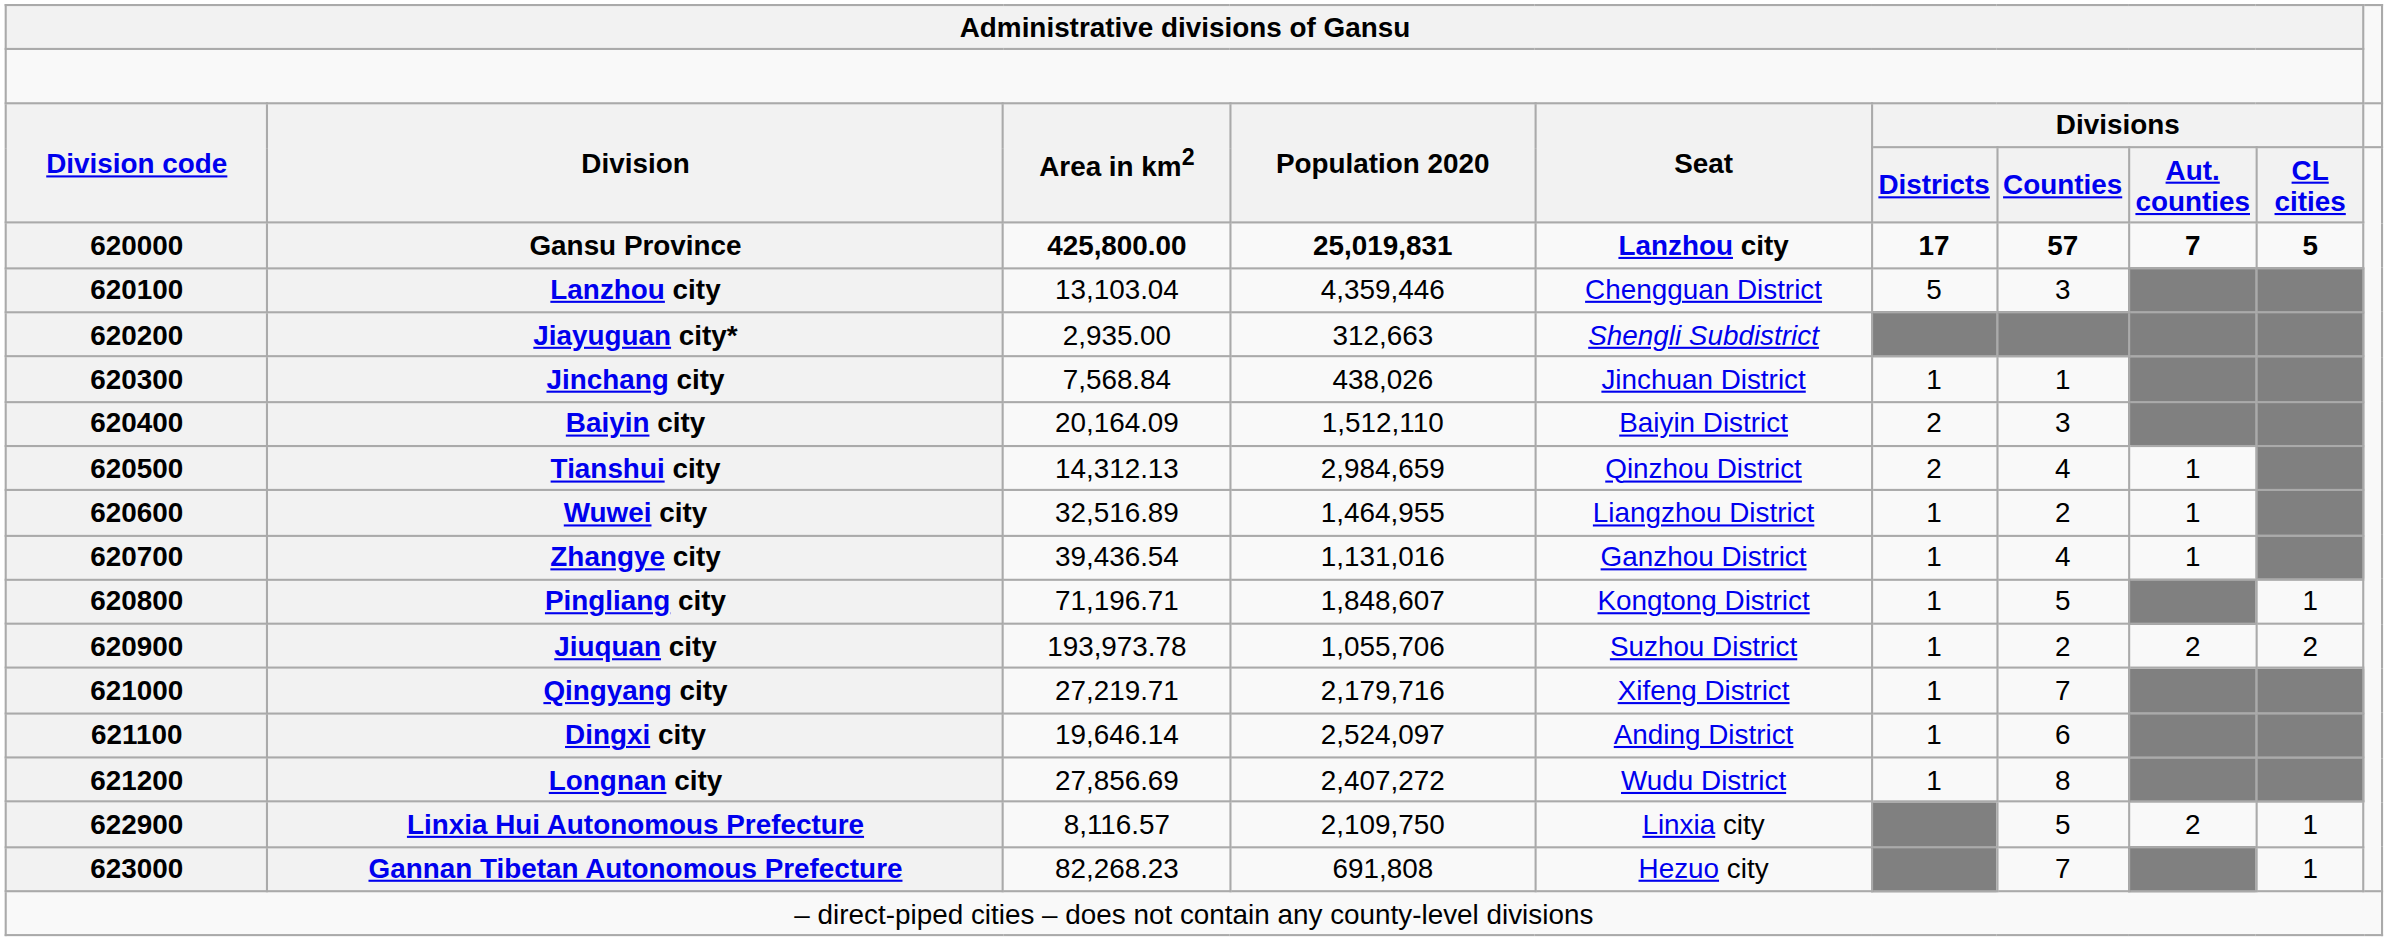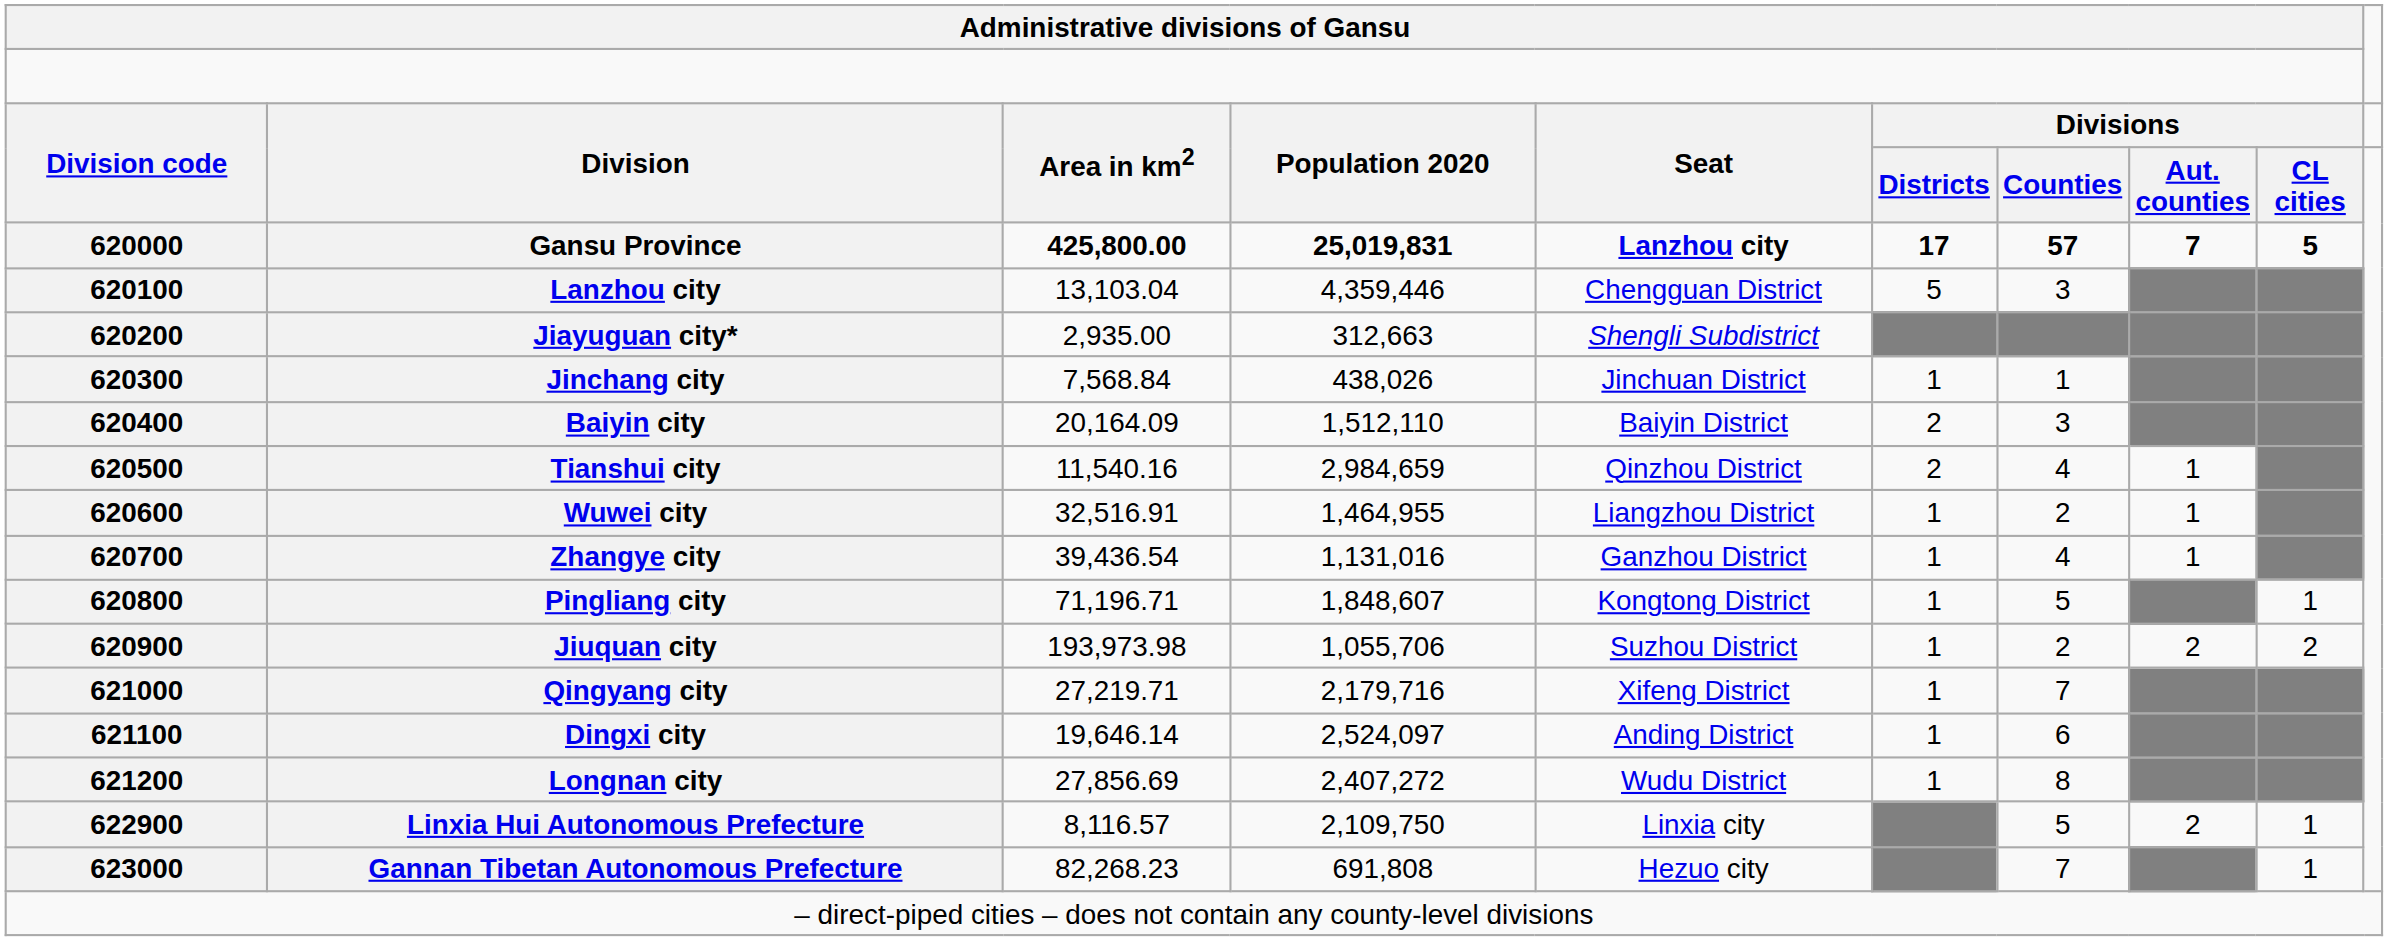(1117, 468) 14,312.13 -> (1117, 468) 11,540.16
(1117, 513) 32,516.89 -> (1117, 513) 32,516.91
(1117, 647) 193,973.78 -> (1117, 647) 193,973.98
